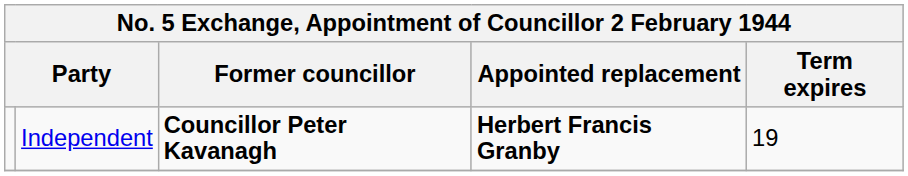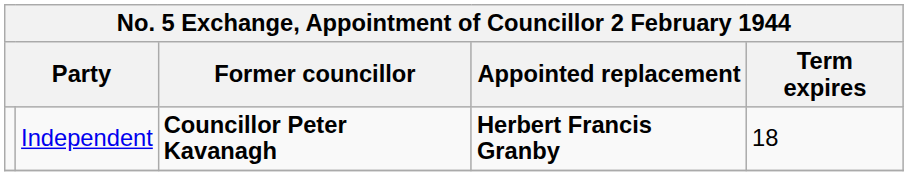(765, 138) 19 -> (765, 138) 18
